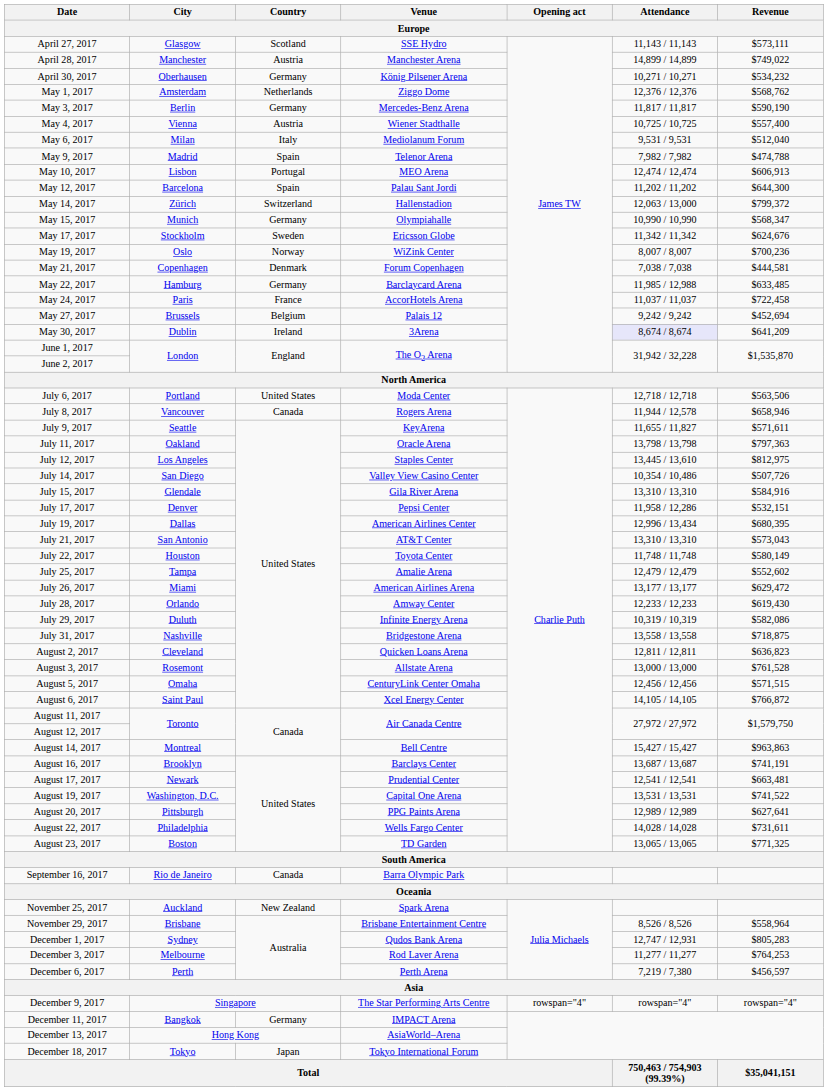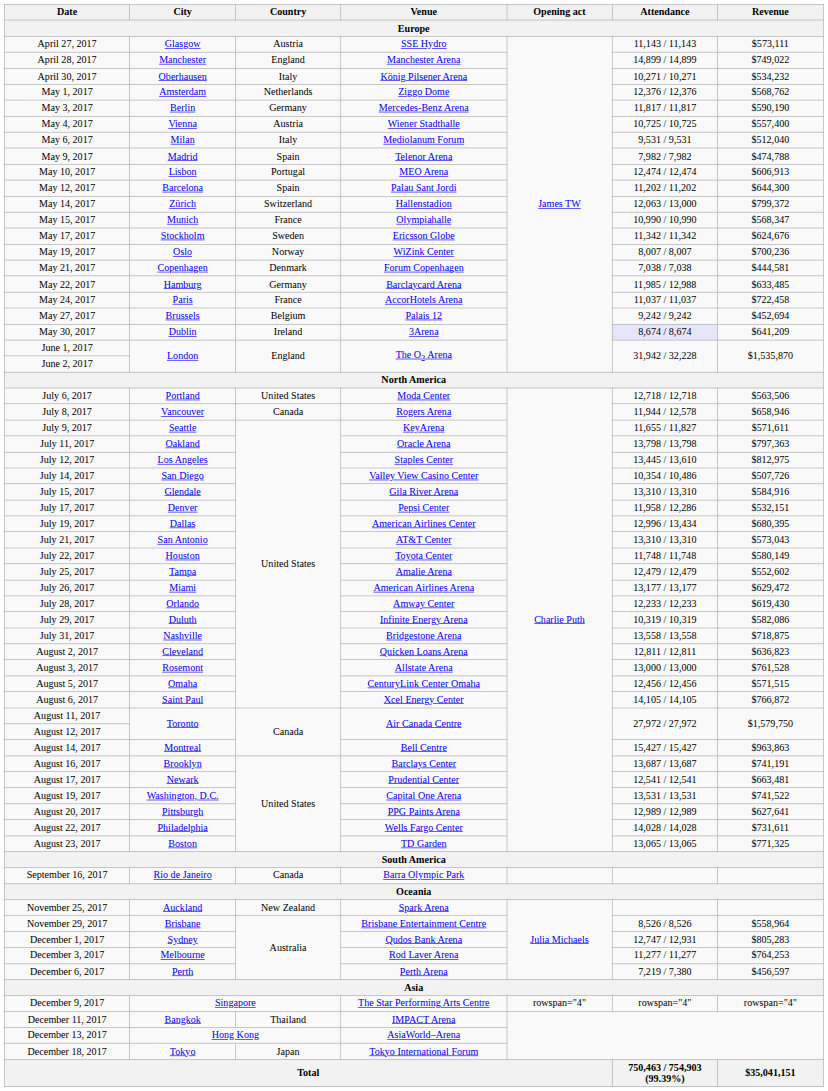(288, 44) Scotland -> (288, 44) Austria
(288, 60) Austria -> (288, 60) England
(288, 76) Germany -> (288, 76) Italy
(288, 220) Germany -> (288, 220) France
(288, 1019) Germany -> (288, 1019) Thailand
